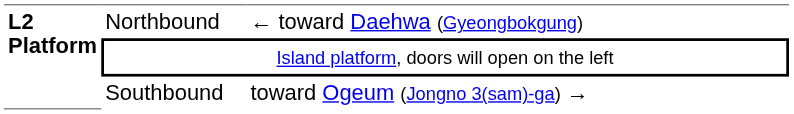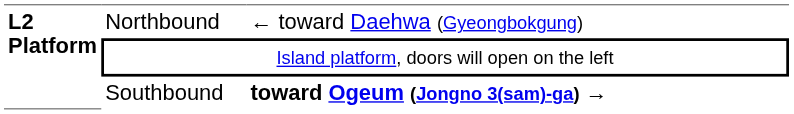(420, 92) normal -> (429, 92) bold
